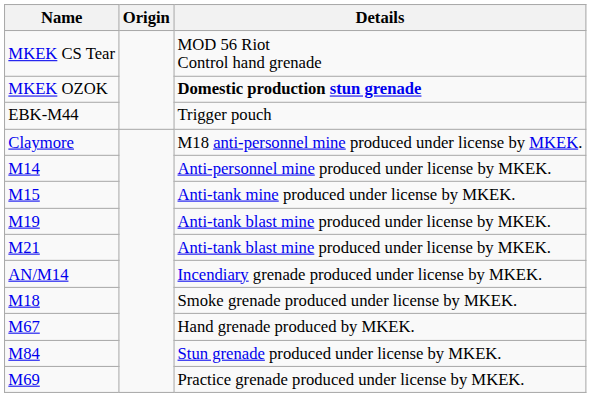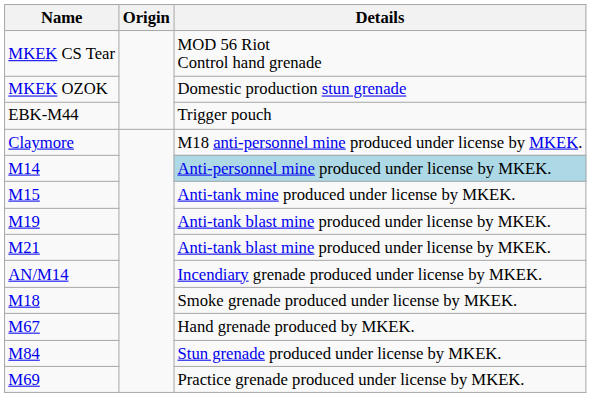(299, 89) bold -> (292, 89) normal
(364, 168) no background -> (364, 168) lightblue background
